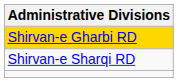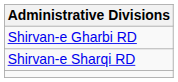(72, 37) gold background -> (72, 37) no background
